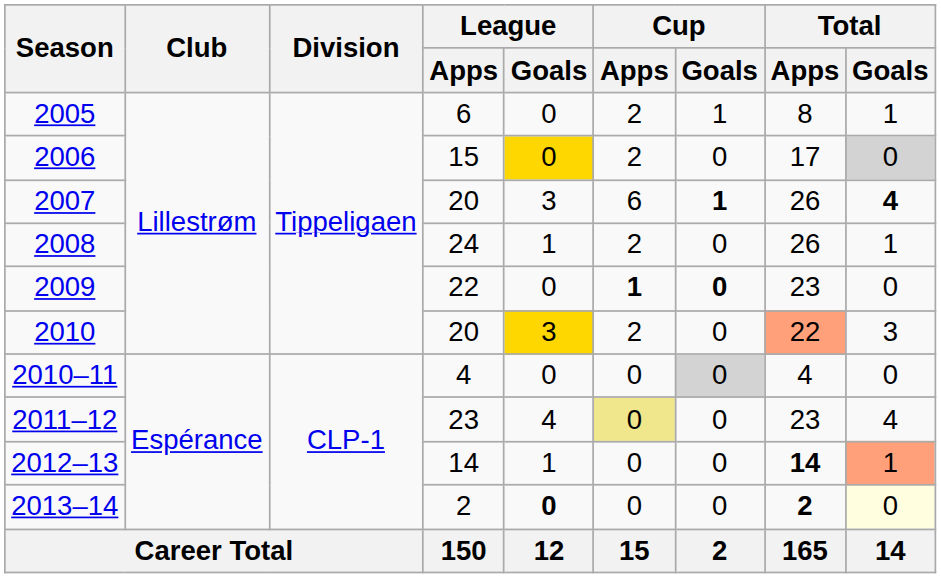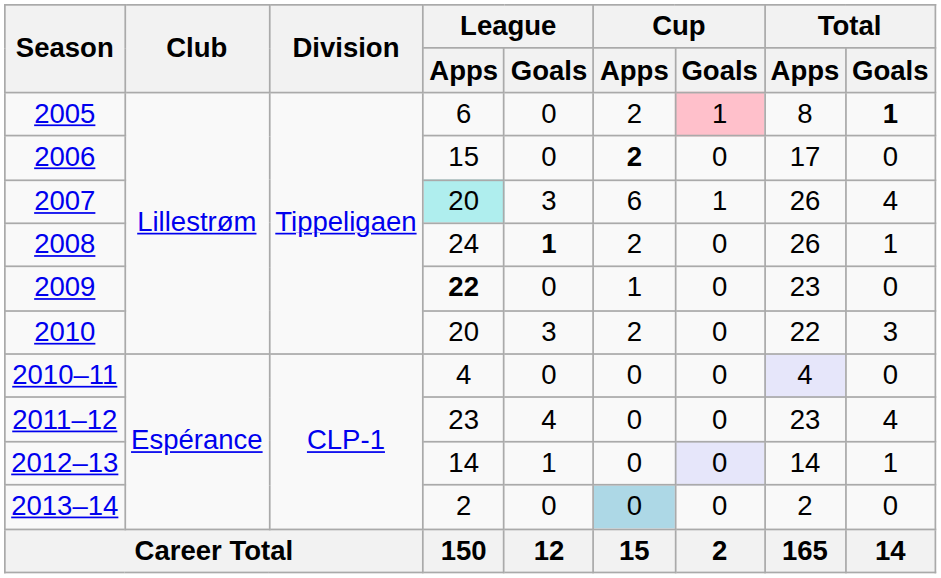(720, 113) no background -> (720, 113) pink background
(890, 113) normal -> (890, 113) bold
(549, 157) gold background -> (549, 157) no background
(634, 157) normal -> (634, 157) bold
(890, 157) lightgrey background -> (890, 157) no background
(464, 200) no background -> (464, 200) paleturquoise background
(720, 200) bold -> (720, 200) normal
(890, 200) bold -> (890, 200) normal
(549, 244) normal -> (549, 244) bold
(464, 288) normal -> (464, 288) bold
(634, 288) bold -> (634, 288) normal
(720, 288) bold -> (720, 288) normal
(549, 331) gold background -> (549, 331) no background
(805, 331) lightsalmon background -> (805, 331) no background
(720, 375) lightgrey background -> (720, 375) no background
(805, 375) no background -> (805, 375) lavender background
(634, 419) khaki background -> (634, 419) no background
(720, 462) no background -> (720, 462) lavender background
(805, 462) bold -> (805, 462) normal
(890, 462) lightsalmon background -> (890, 462) no background
(549, 506) bold -> (549, 506) normal
(634, 506) no background -> (634, 506) lightblue background
(805, 506) bold -> (805, 506) normal
(890, 506) lightyellow background -> (890, 506) no background
